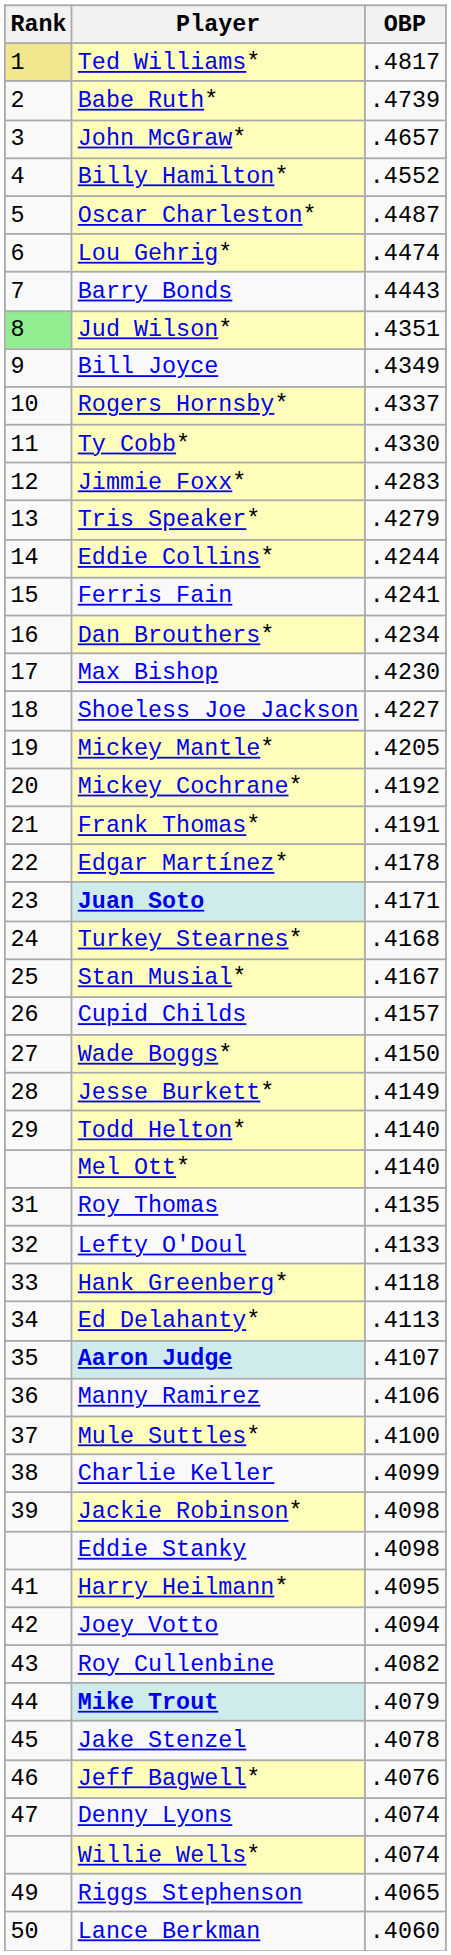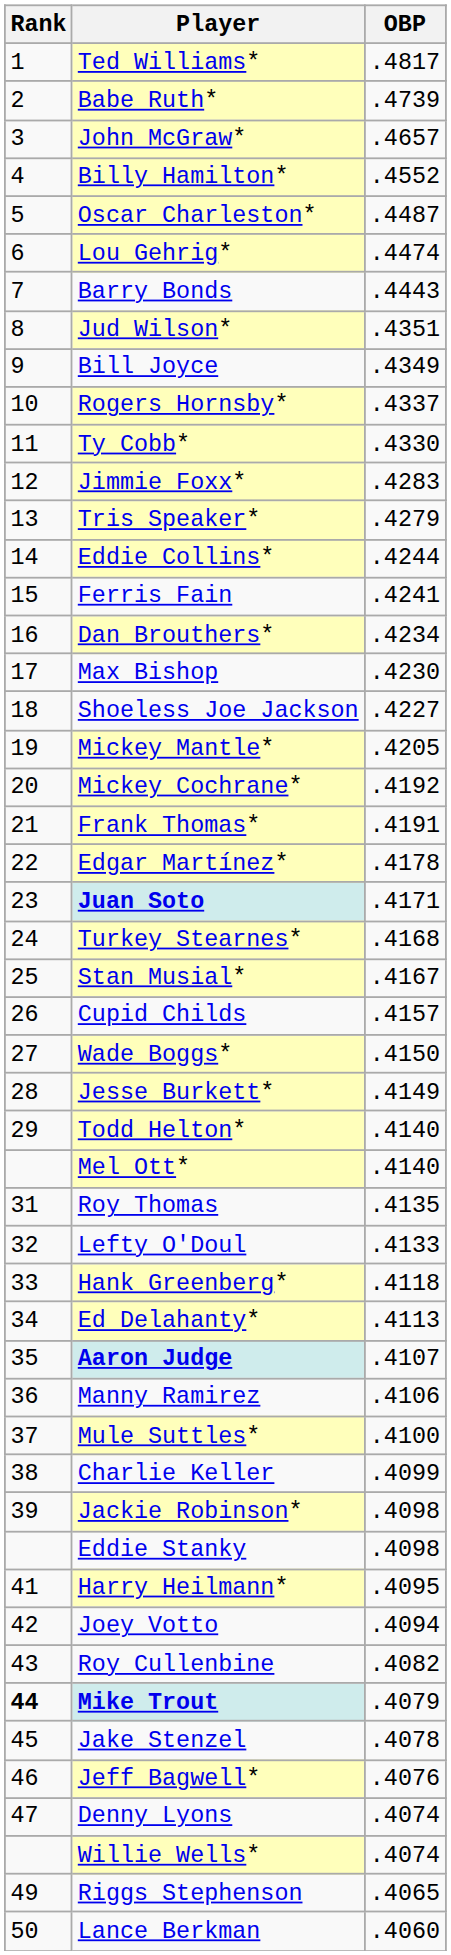(18, 63) khaki background -> (18, 63) no background
(18, 329) lightgreen background -> (18, 329) no background
(25, 1702) normal -> (25, 1702) bold
